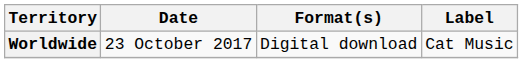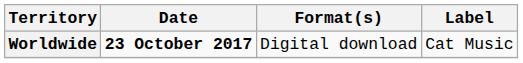(179, 45) normal -> (179, 45) bold
